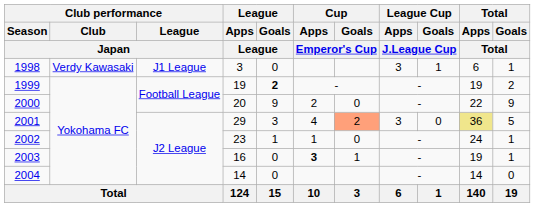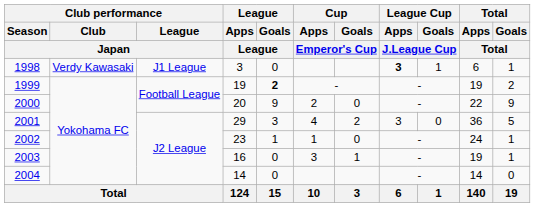(398, 67) normal -> (398, 67) bold
(357, 121) lightsalmon background -> (357, 121) no background
(476, 121) khaki background -> (476, 121) no background
(314, 157) bold -> (314, 157) normal
